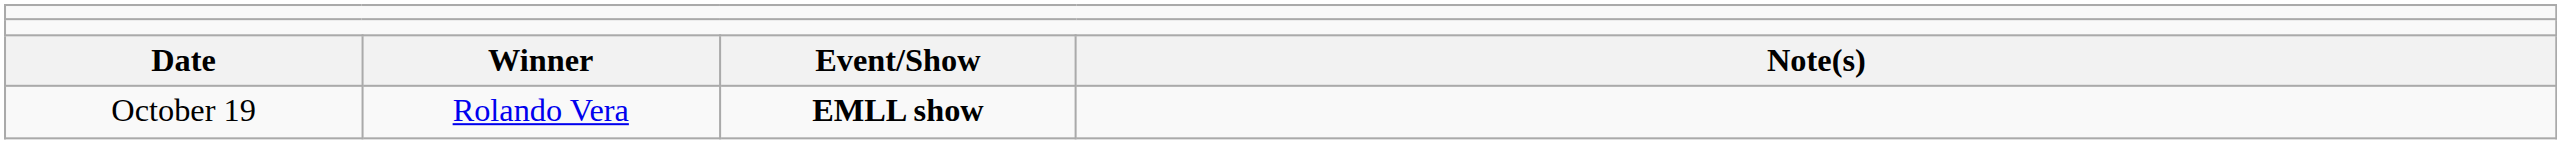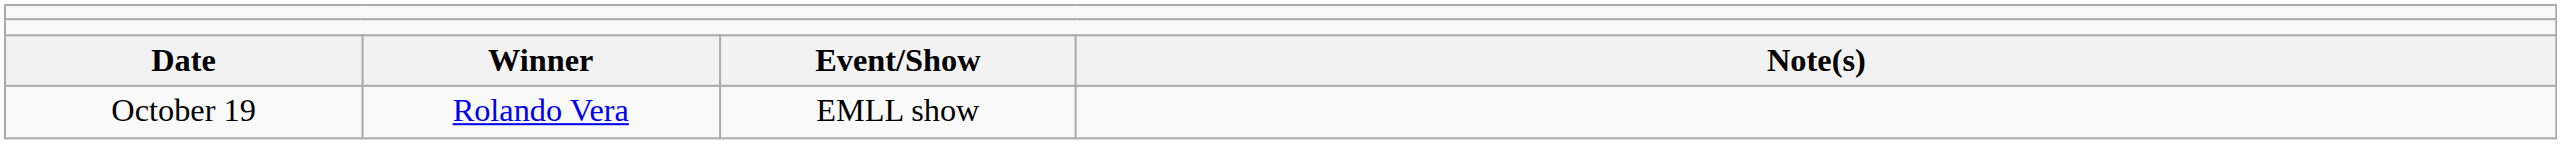(898, 111) bold -> (898, 111) normal
